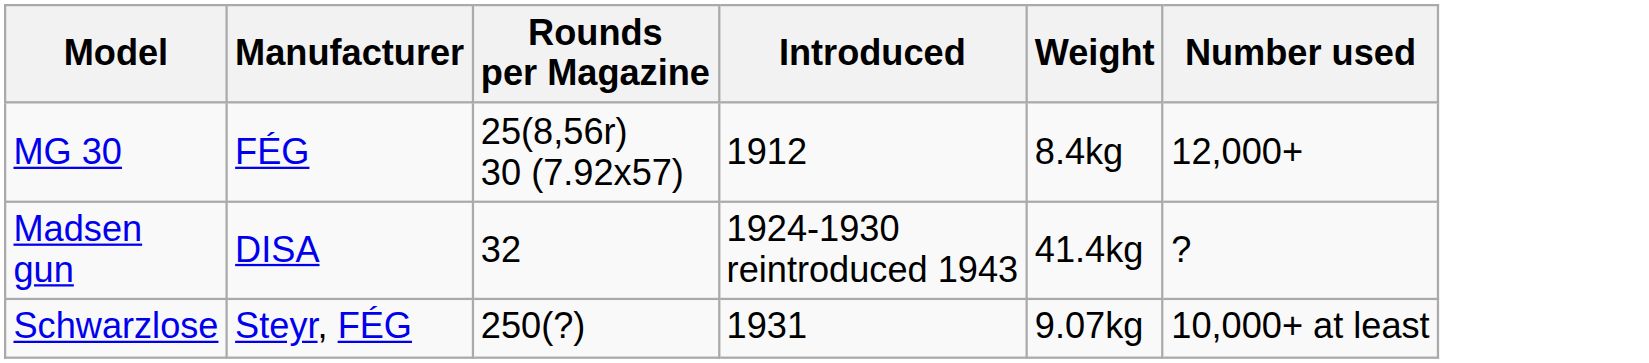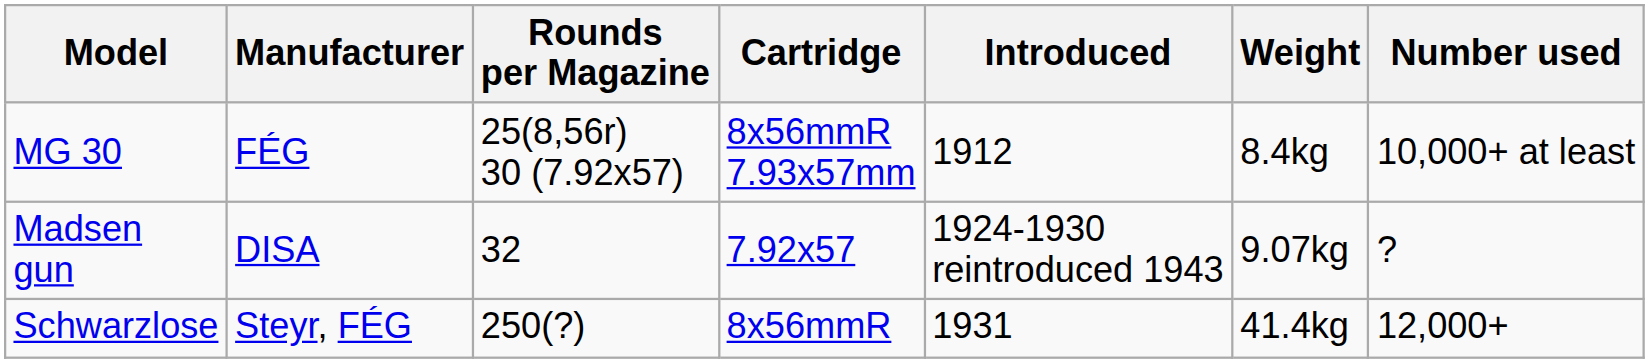+ column: (821, 53)
(1237, 151) 12,000+ -> (1506, 151) 10,000+ at least
(1089, 249) 41.4kg -> (1295, 249) 9.07kg
(1089, 327) 9.07kg -> (1295, 327) 41.4kg
(1300, 327) 10,000+ at least -> (1443, 327) 12,000+
